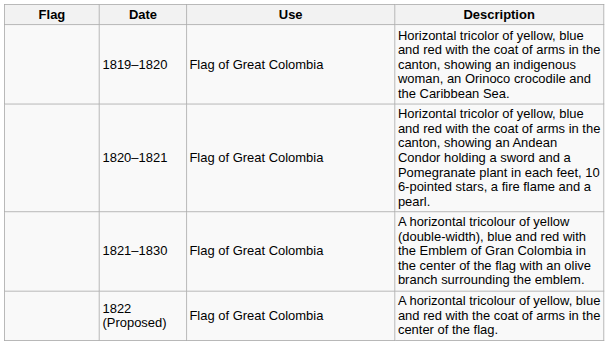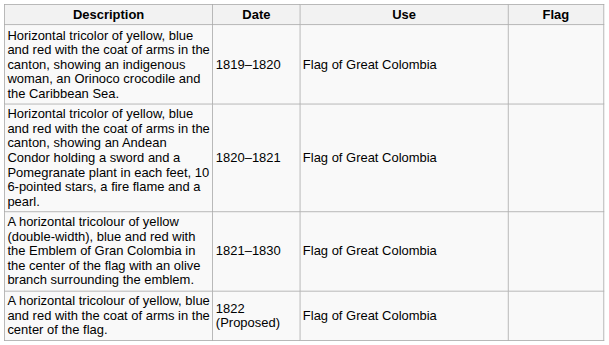columns swapped: (52, 14) <-> (499, 14)
